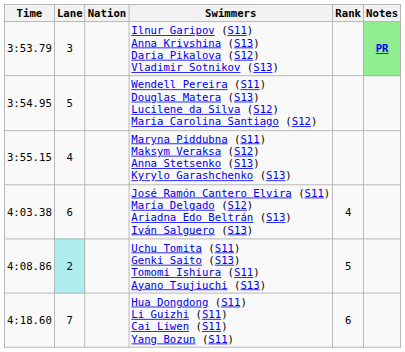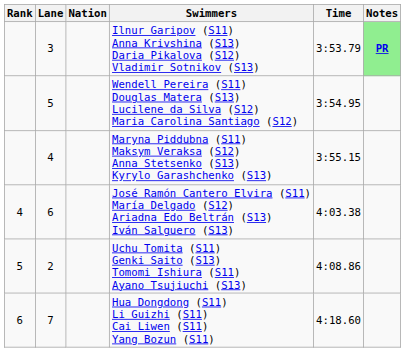columns swapped: (348, 13) <-> (29, 13)
(70, 266) paleturquoise background -> (51, 266) no background
